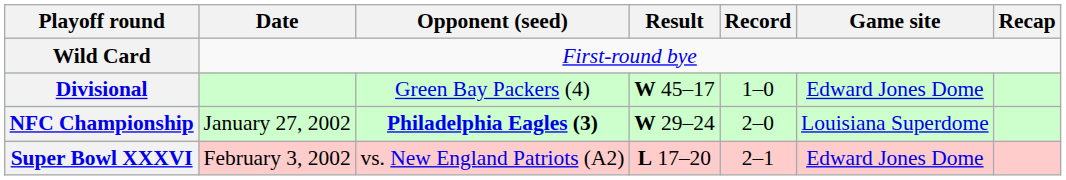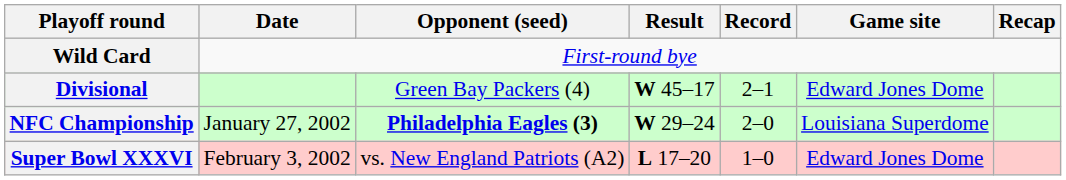(758, 89) 1–0 -> (758, 89) 2–1
(758, 157) 2–1 -> (758, 157) 1–0
